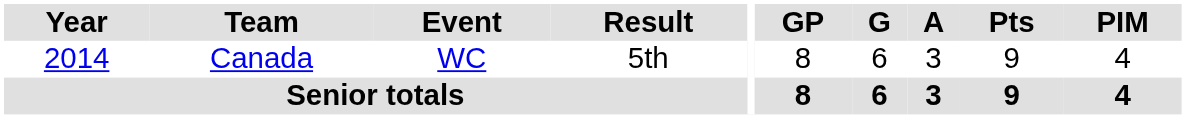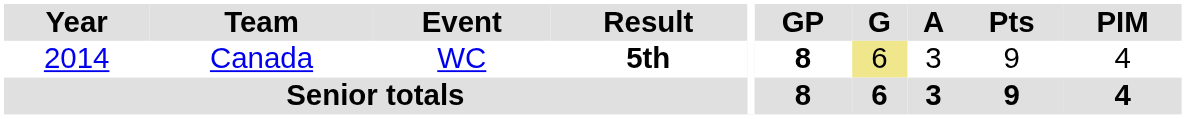(648, 58) normal -> (648, 58) bold
(803, 58) normal -> (803, 58) bold
(879, 58) no background -> (879, 58) khaki background
